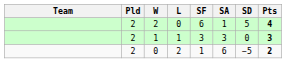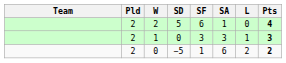columns swapped: (179, 11) <-> (247, 11)
